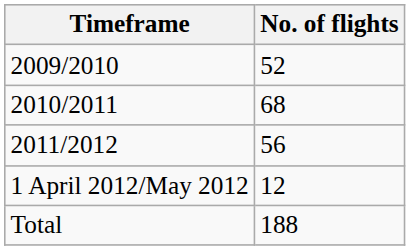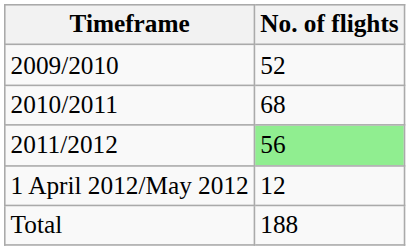(273, 144) no background -> (273, 144) lightgreen background
